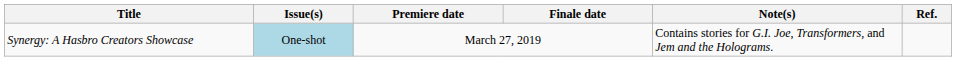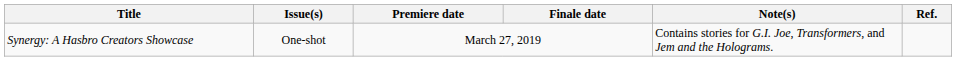(304, 39) lightblue background -> (304, 39) no background
